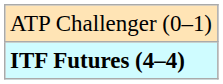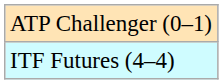(97, 59) bold -> (92, 59) normal
